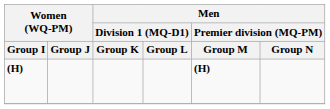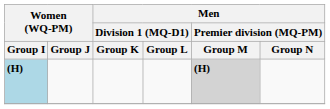(15, 68) no background -> (15, 68) lightblue background
(202, 68) no background -> (202, 68) lightgrey background
